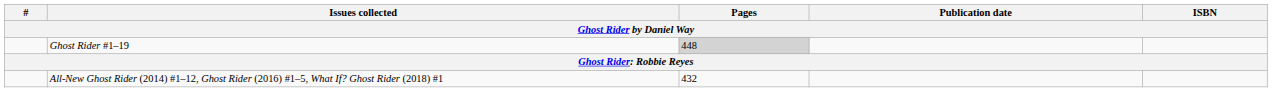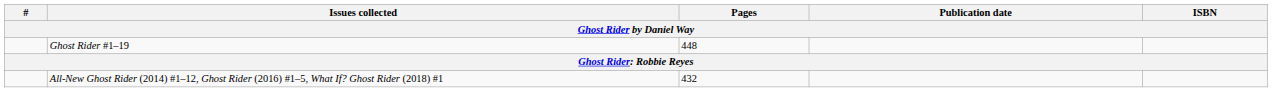(689, 45) lightgrey background -> (689, 45) no background
